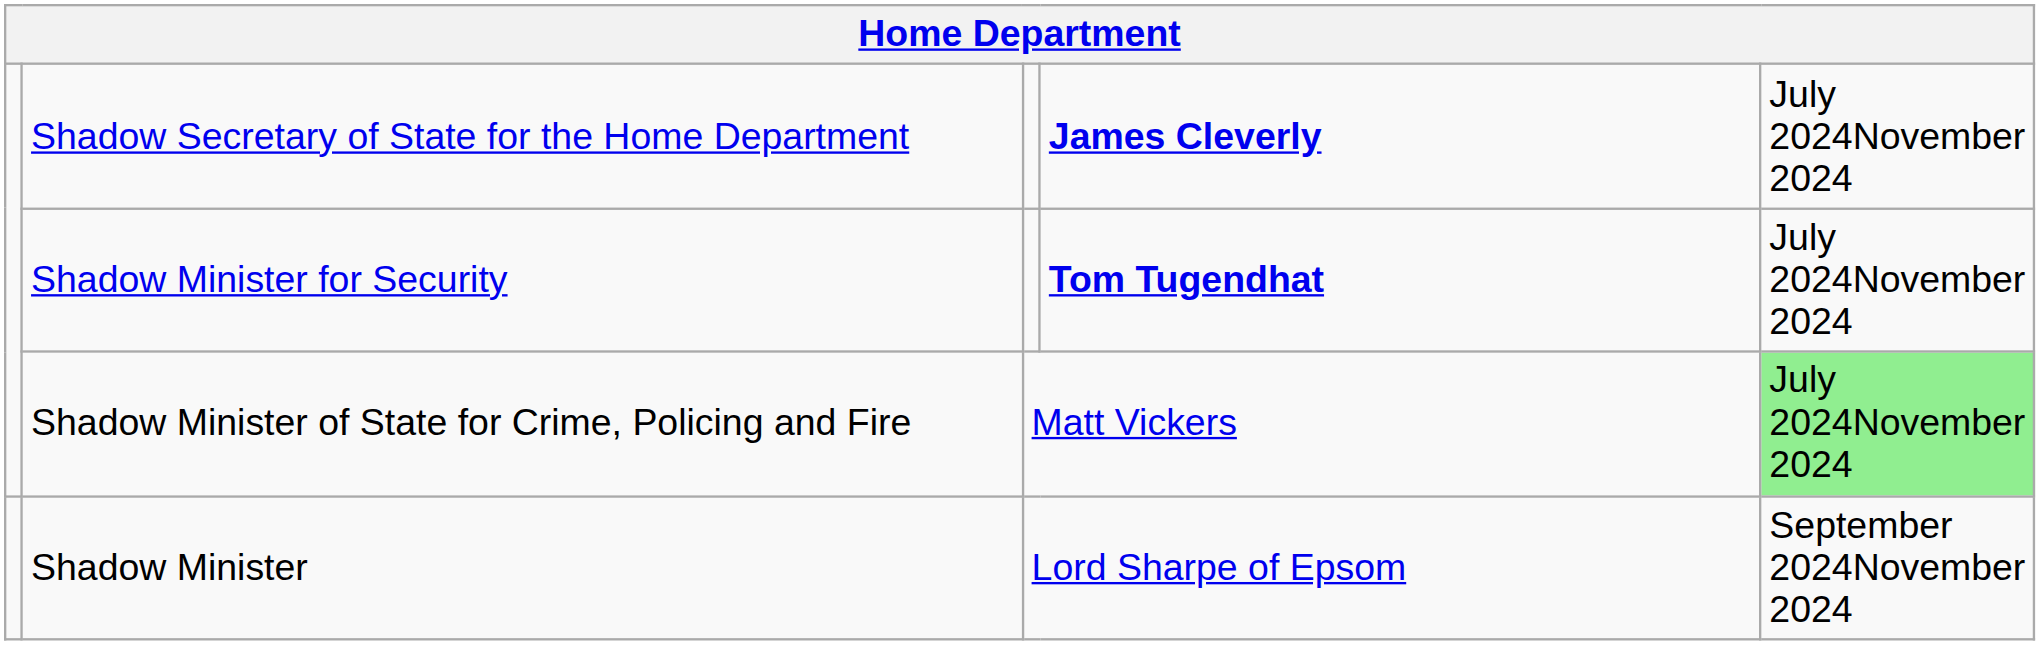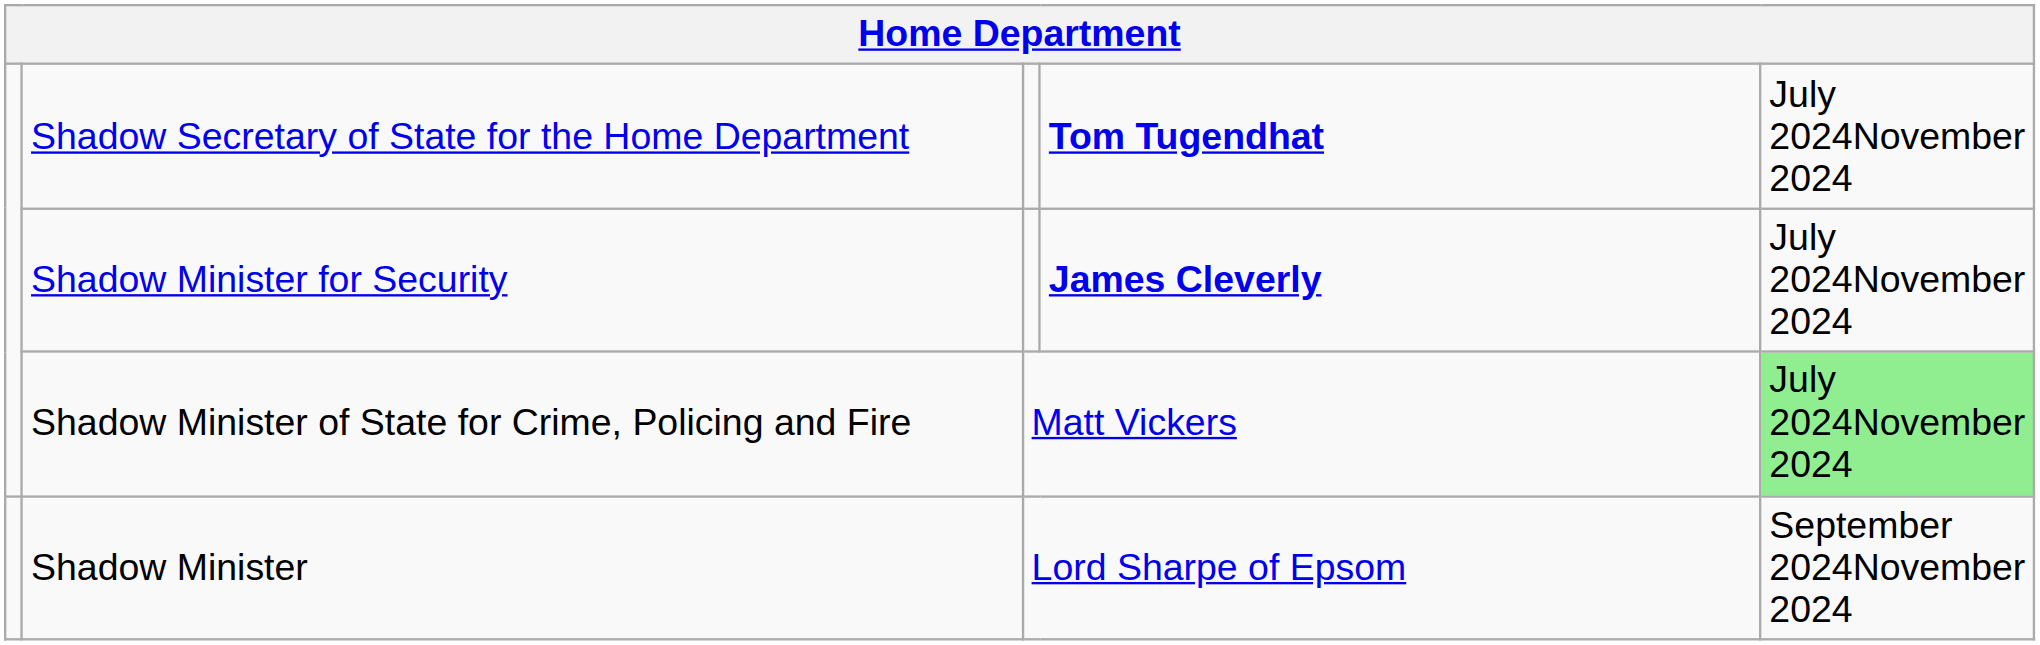(1185, 135) James Cleverly -> (1186, 135) Tom Tugendhat
(1186, 279) Tom Tugendhat -> (1185, 279) James Cleverly
